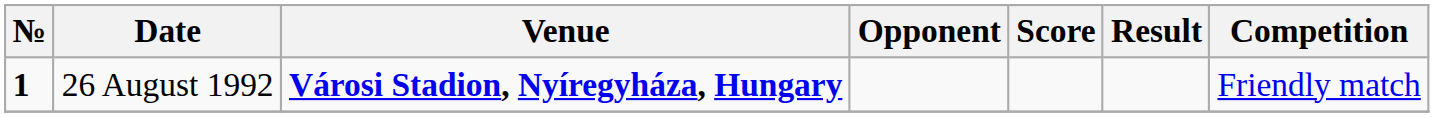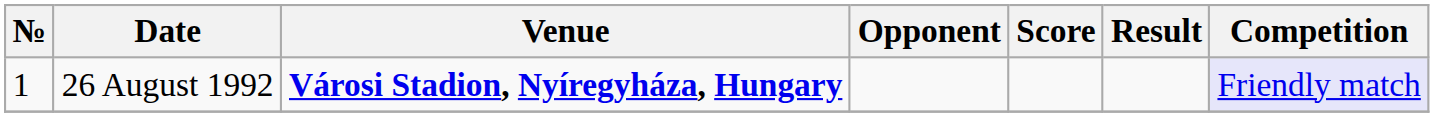(21, 84) bold -> (21, 84) normal
(1319, 84) no background -> (1319, 84) lavender background
